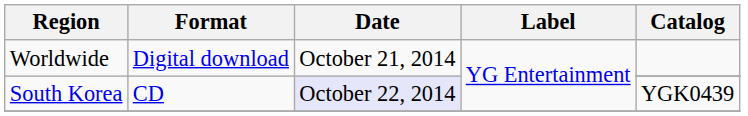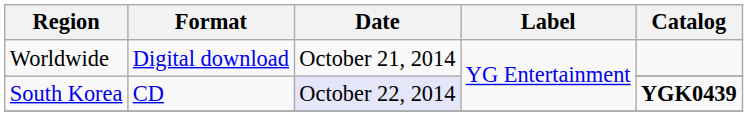(688, 93) normal -> (689, 93) bold
